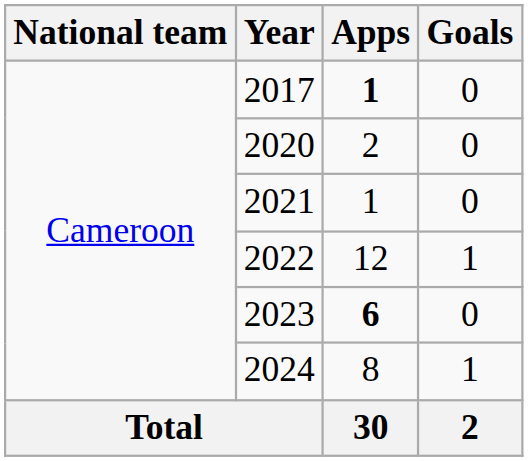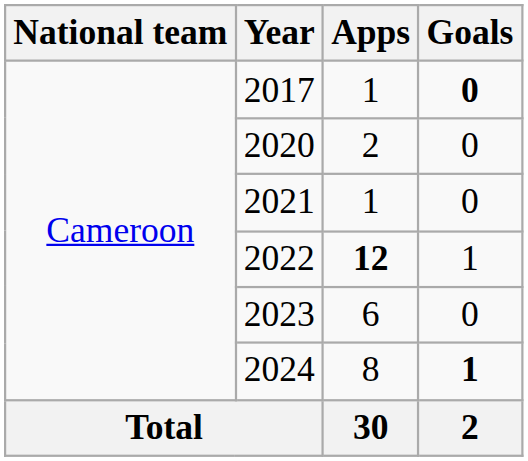(371, 88) bold -> (371, 88) normal
(470, 88) normal -> (470, 88) bold
(371, 257) normal -> (371, 257) bold
(371, 314) bold -> (371, 314) normal
(470, 370) normal -> (470, 370) bold
